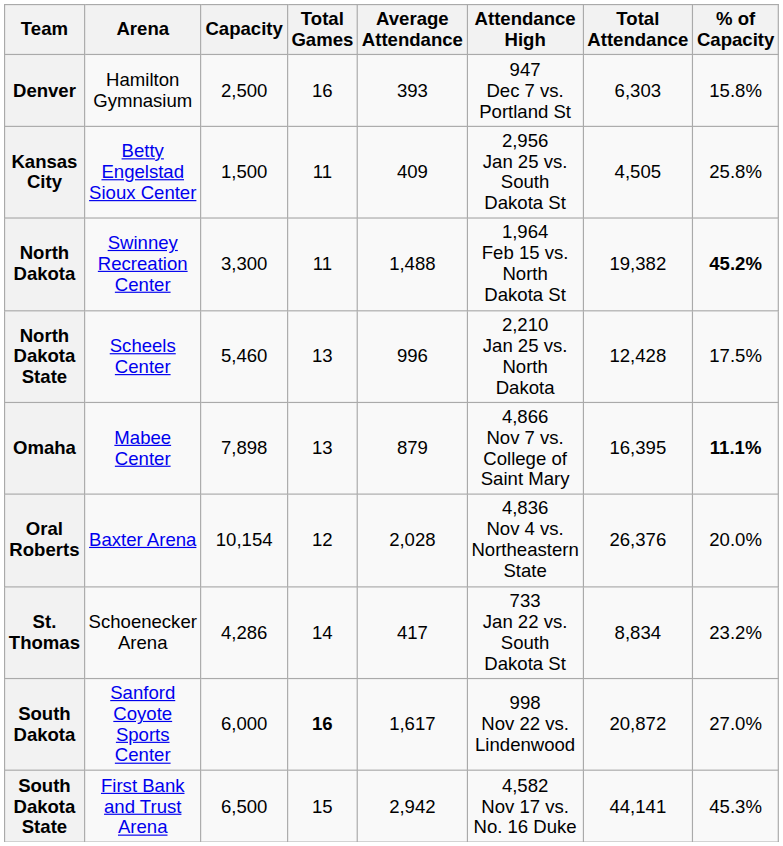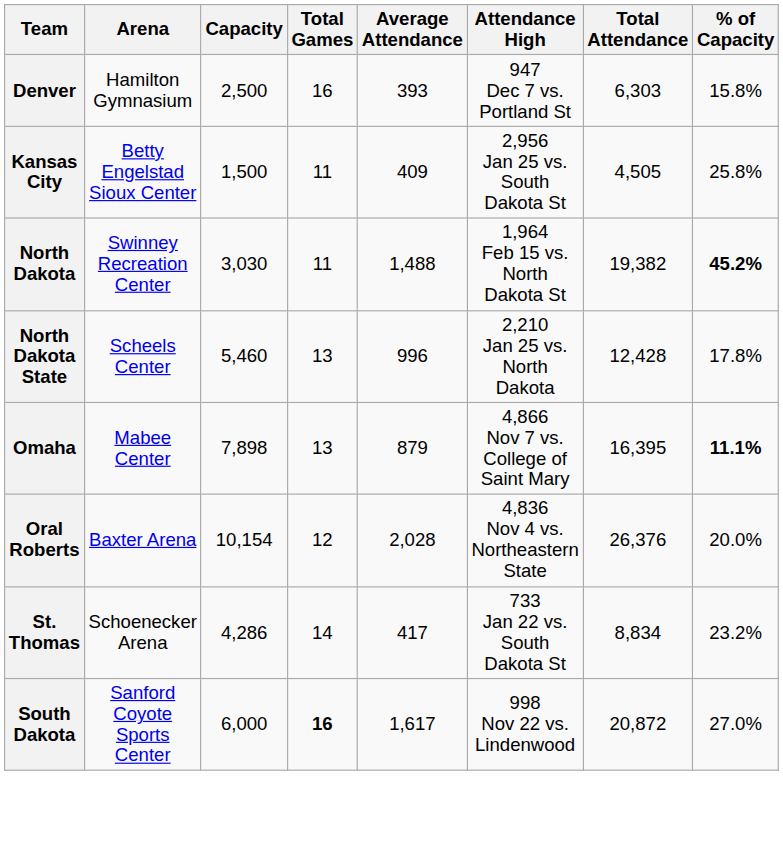(244, 264) 3,300 -> (244, 264) 3,030
(736, 356) 17.5% -> (736, 356) 17.8%
- row: (44, 806)
